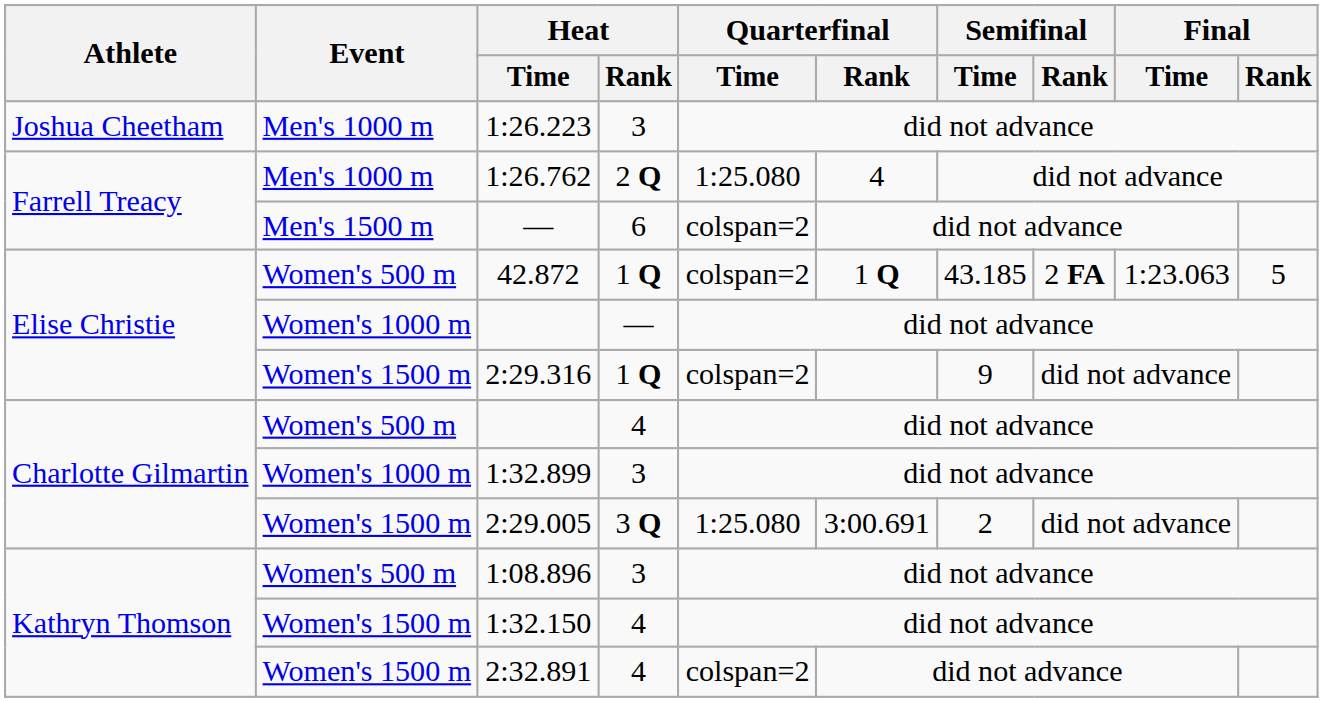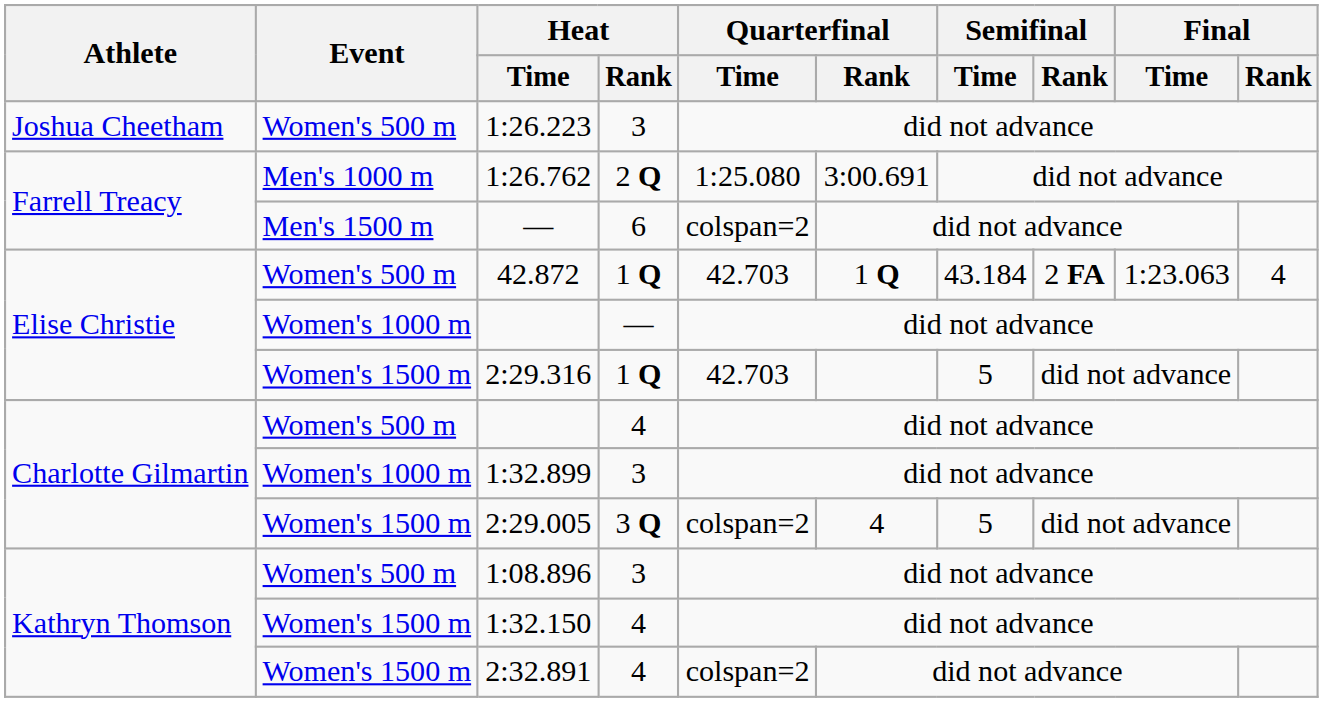(348, 126) Men's 1000 m -> (359, 126) Women's 500 m
(877, 175) 4 -> (877, 175) 3:00.691
(748, 275) colspan=2 -> (748, 275) 42.703
(985, 275) 43.185 -> (985, 275) 43.184
(1278, 275) 5 -> (1278, 275) 4
(748, 374) colspan=2 -> (748, 374) 42.703
(985, 374) 9 -> (985, 374) 5
(748, 523) 1:25.080 -> (748, 523) colspan=2
(877, 523) 3:00.691 -> (877, 523) 4
(985, 523) 2 -> (985, 523) 5
